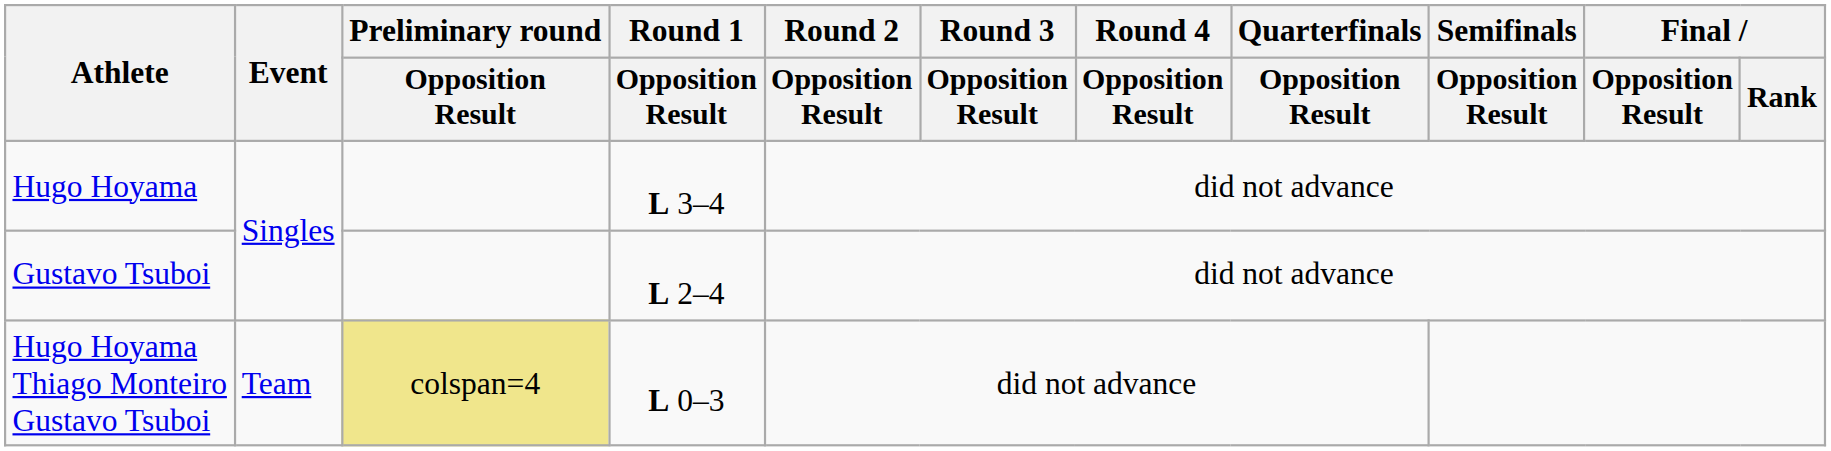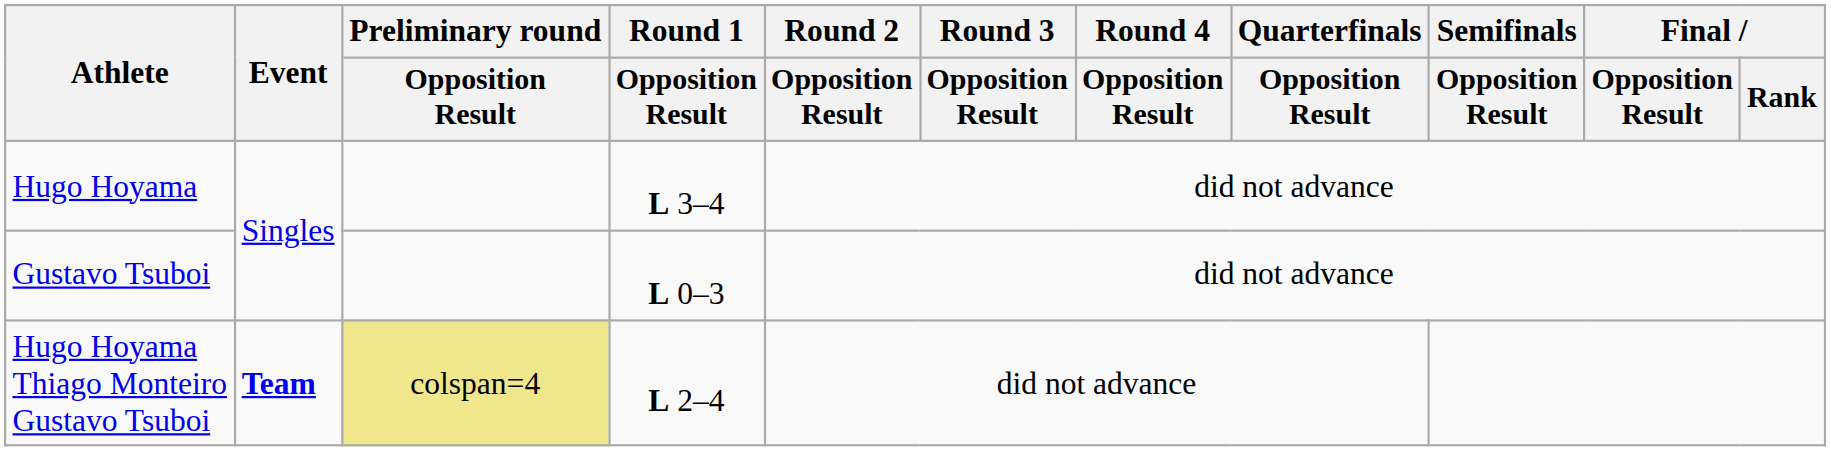(686, 293) L 2–4 -> (686, 293) L 0–3
(277, 382) normal -> (279, 382) bold
(686, 401) L 0–3 -> (686, 401) L 2–4
